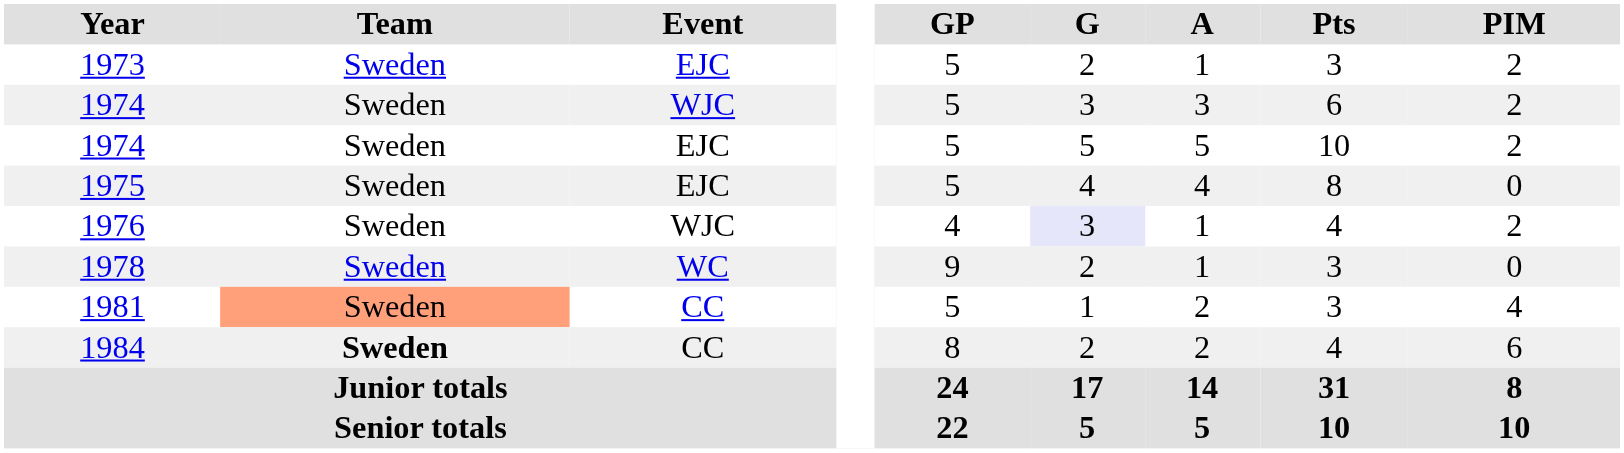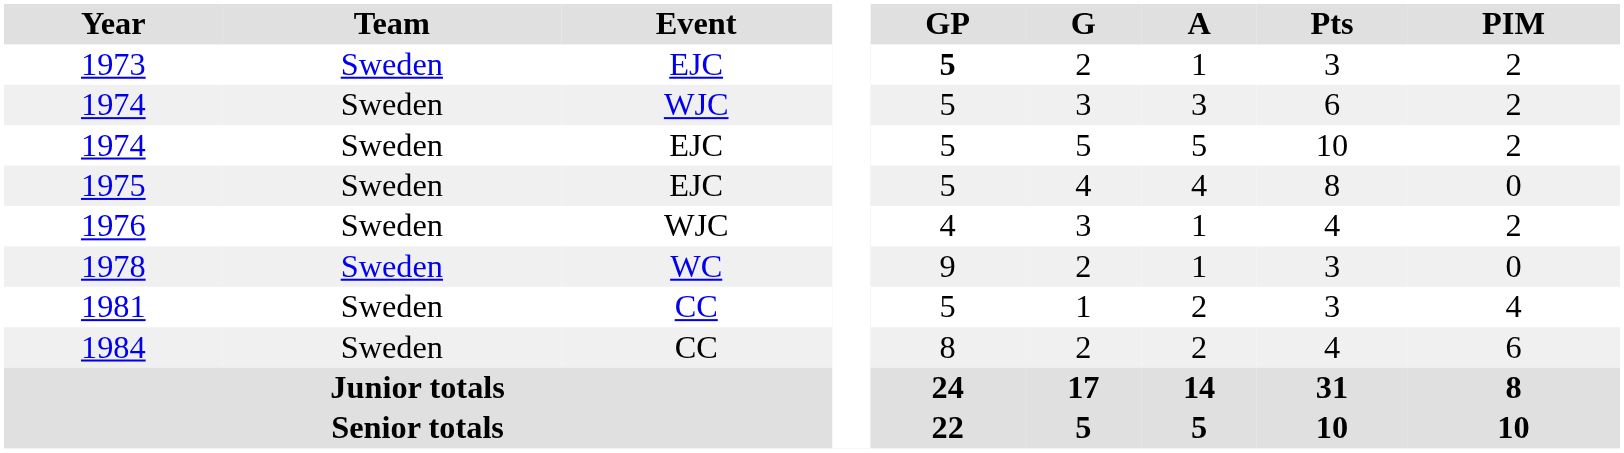(952, 64) normal -> (948, 64) bold
(1087, 225) lavender background -> (1083, 225) no background
(395, 306) lightsalmon background -> (392, 306) no background
(395, 346) bold -> (392, 346) normal
